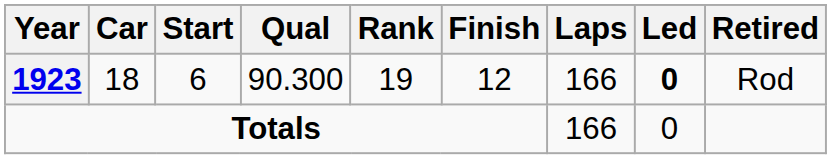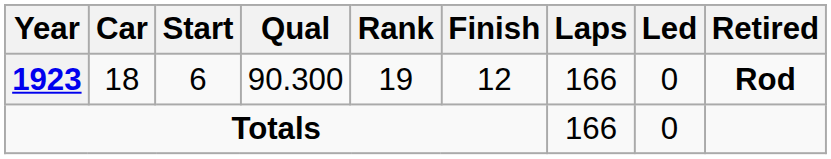(669, 78) bold -> (669, 78) normal
(765, 78) normal -> (765, 78) bold
